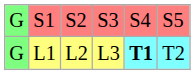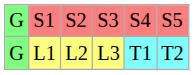(141, 52) bold -> (141, 52) normal
